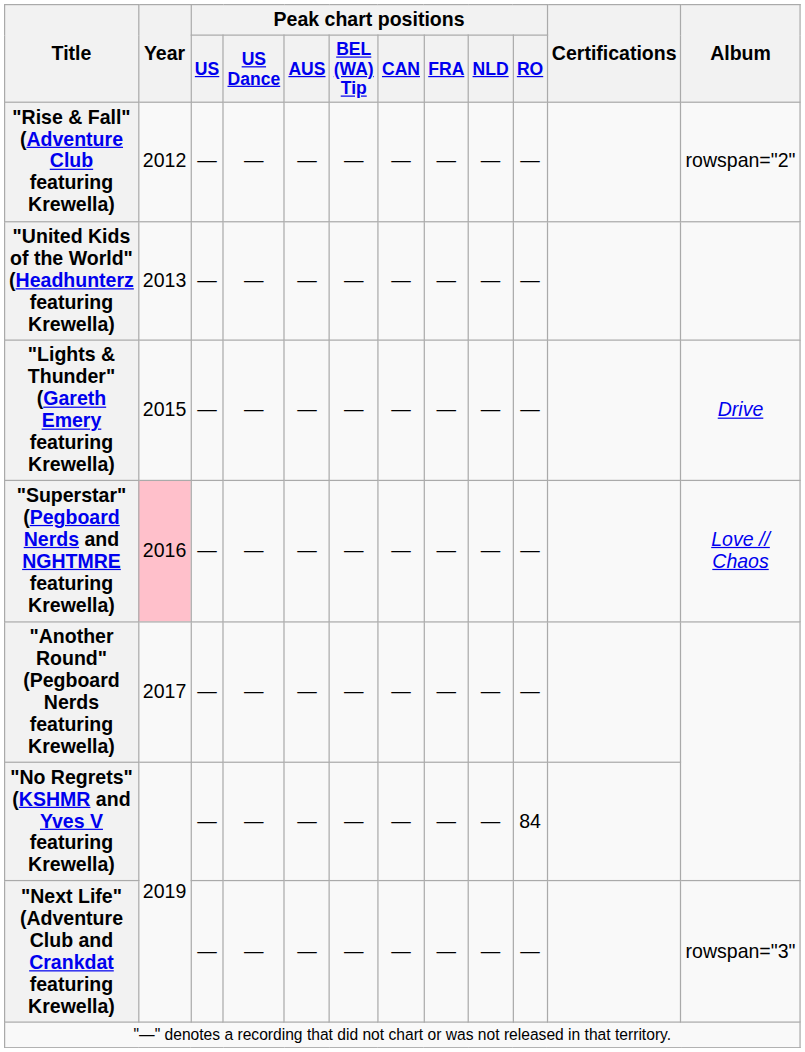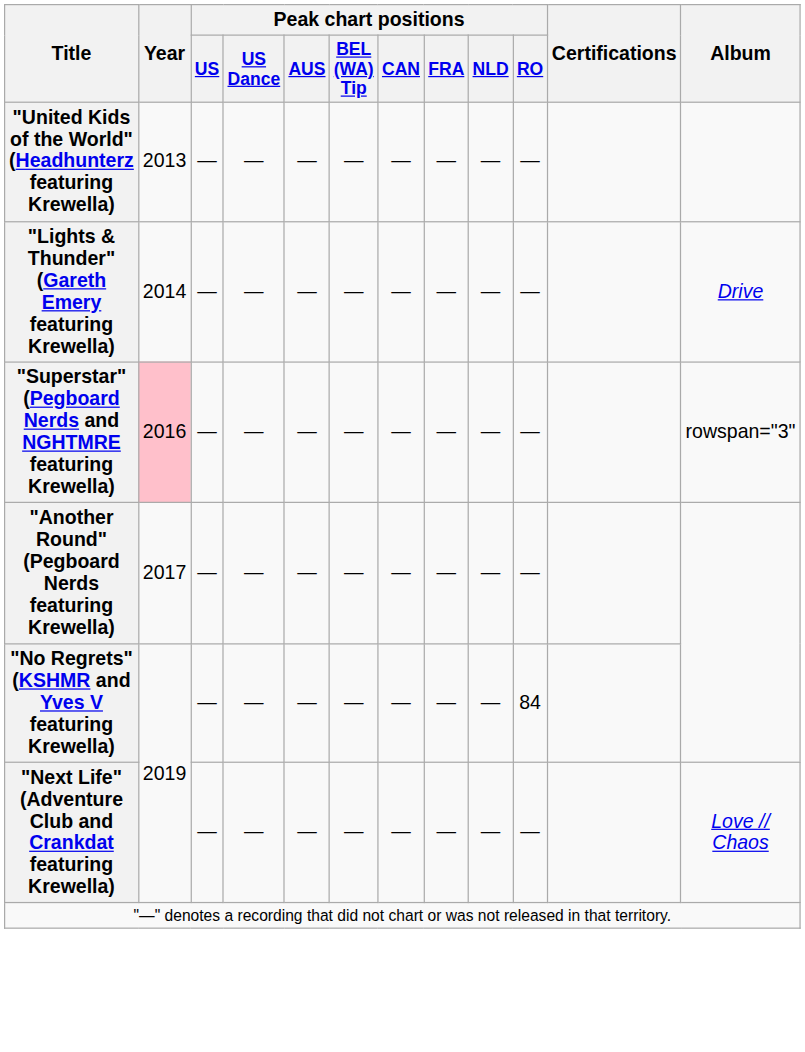- row: (71, 161)
(165, 410) 2015 -> (165, 291) 2014
(741, 550) Love // Chaos -> (741, 432) rowspan="3"
(741, 951) rowspan="3" -> (741, 832) Love // Chaos
